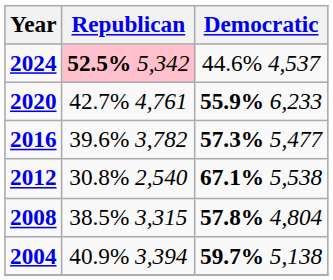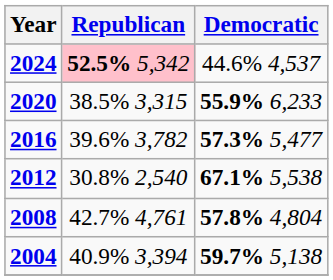(128, 101) 42.7% 4,761 -> (128, 101) 38.5% 3,315
(128, 216) 38.5% 3,315 -> (128, 216) 42.7% 4,761
